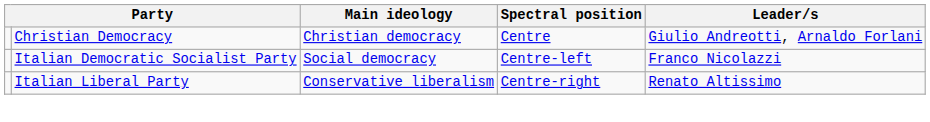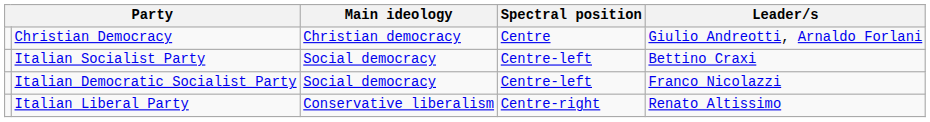+ row: (110, 61)
